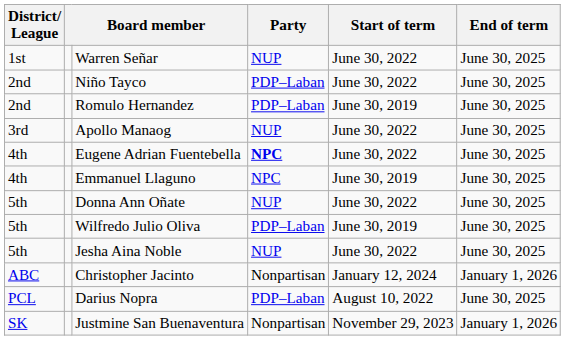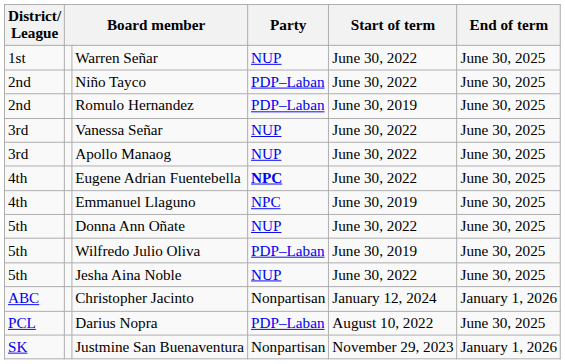+ row: (119, 130)
